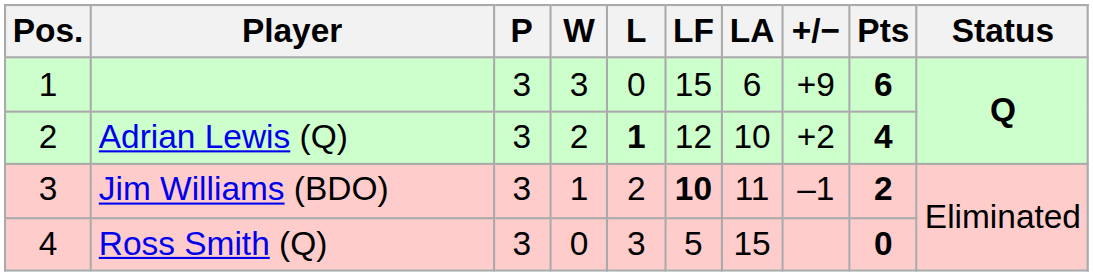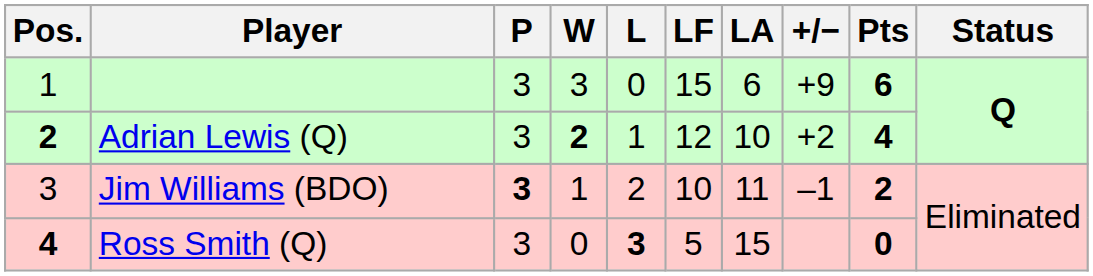(48, 137) normal -> (48, 137) bold
(579, 137) normal -> (579, 137) bold
(636, 137) bold -> (636, 137) normal
(522, 190) normal -> (522, 190) bold
(693, 190) bold -> (693, 190) normal
(48, 243) normal -> (48, 243) bold
(636, 243) normal -> (636, 243) bold
